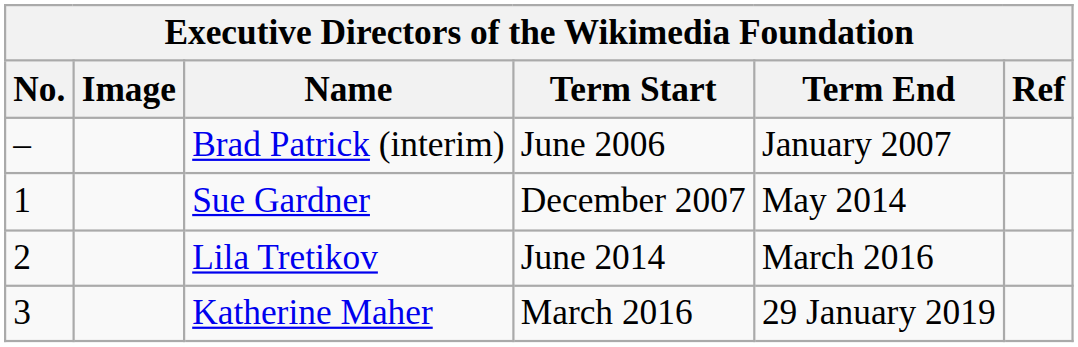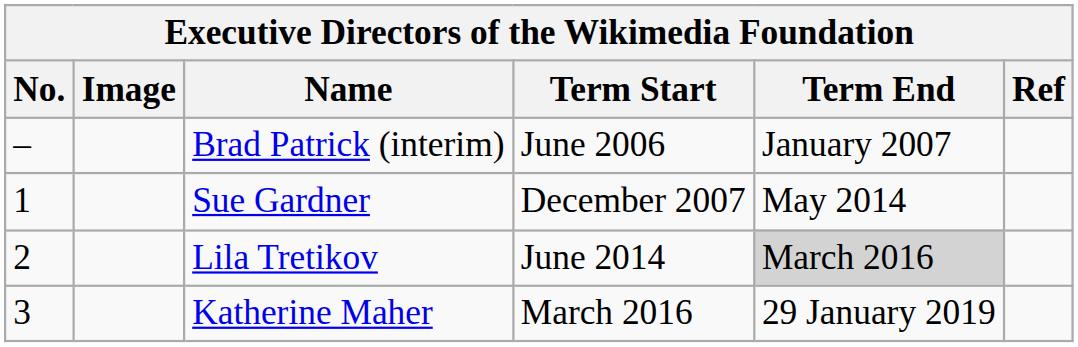(848, 256) no background -> (848, 256) lightgrey background
